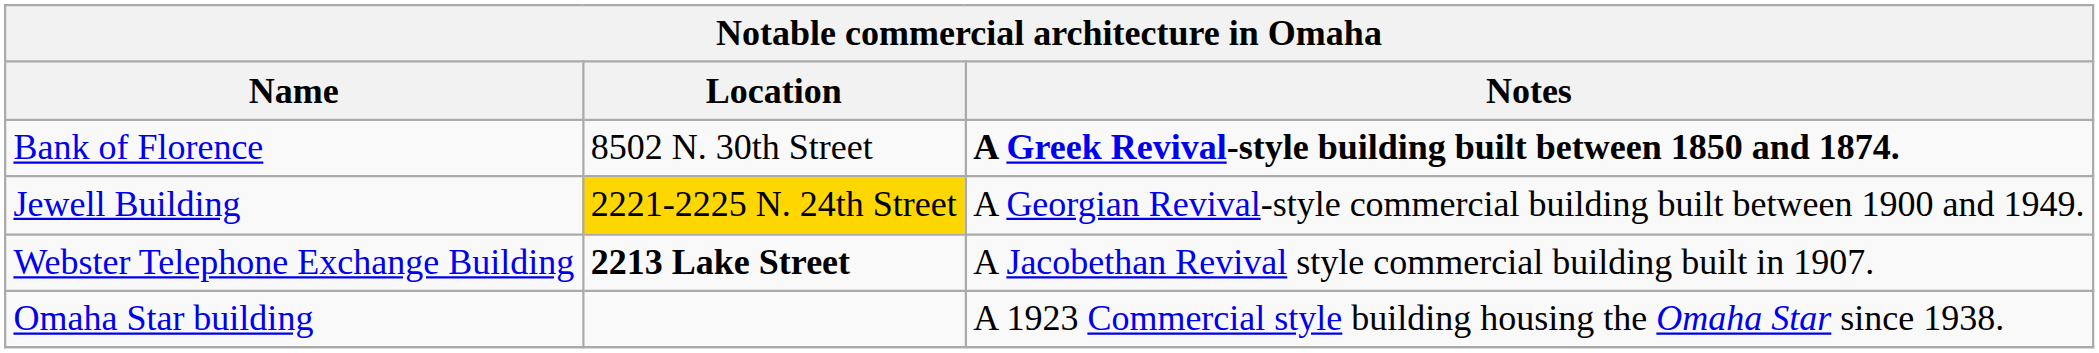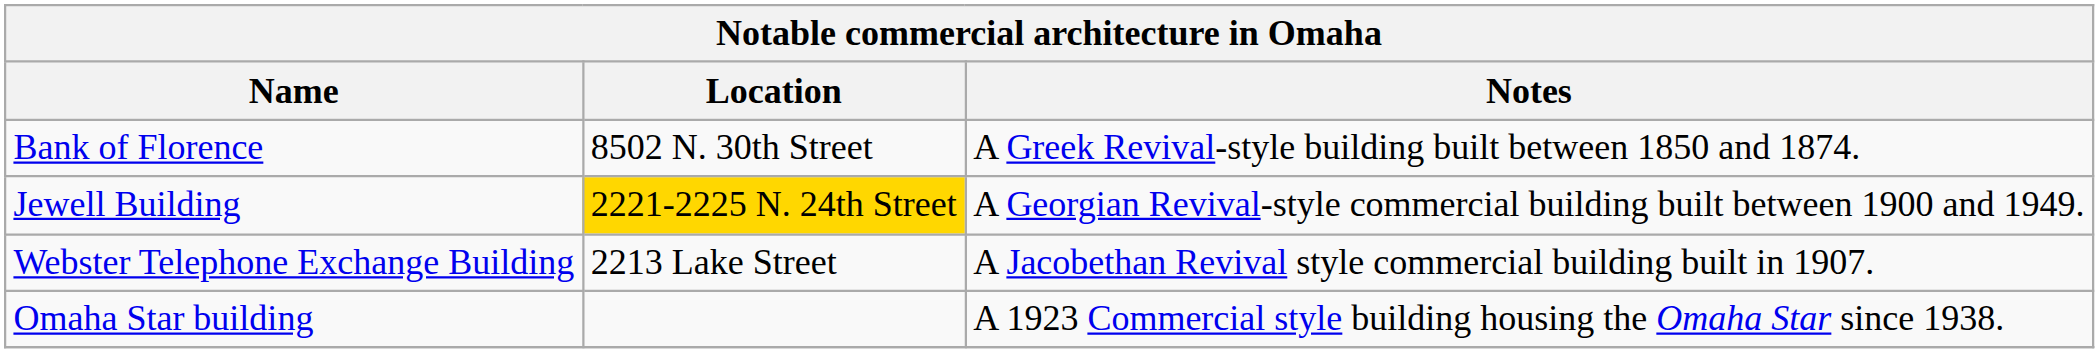(1437, 147) bold -> (1417, 147) normal
(720, 261) bold -> (714, 261) normal
